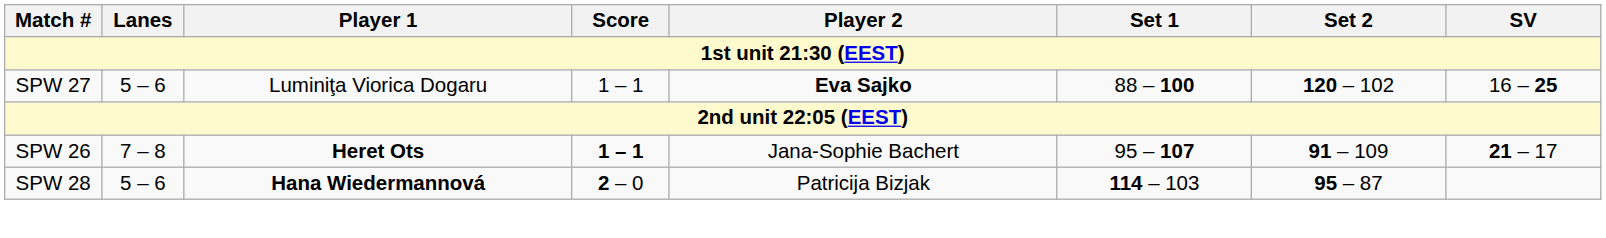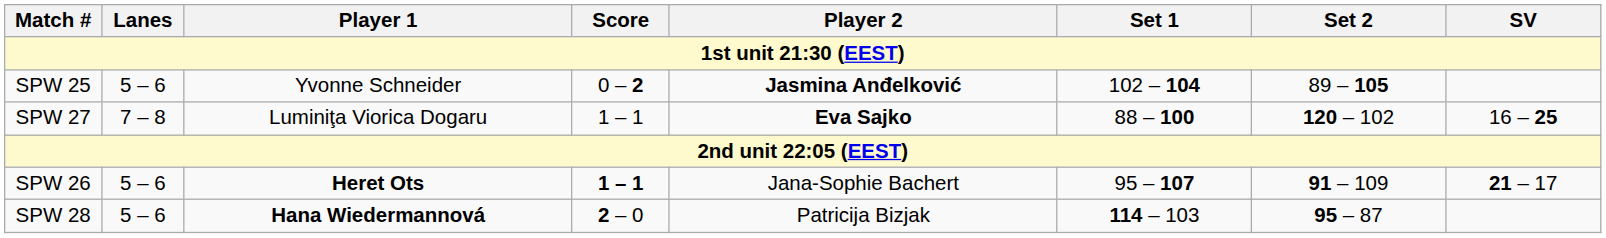+ row: (53, 85)
(143, 85) 5 – 6 -> (143, 118) 7 – 8
(143, 150) 7 – 8 -> (143, 183) 5 – 6
